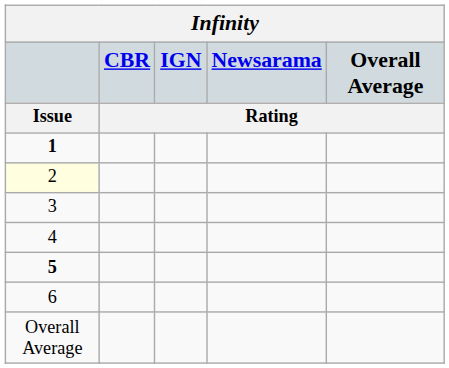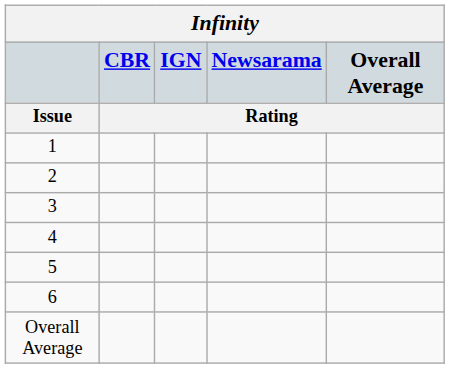(52, 147) bold -> (52, 147) normal
(52, 177) lightyellow background -> (52, 177) no background
(52, 267) bold -> (52, 267) normal
